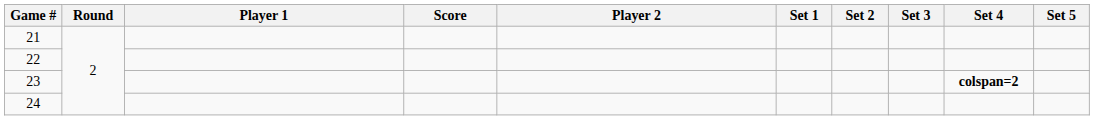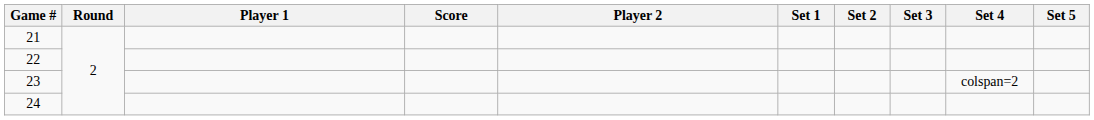(989, 81) bold -> (990, 81) normal
